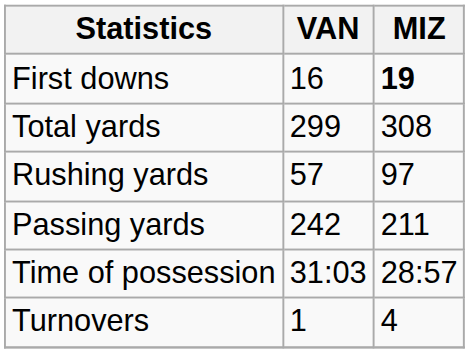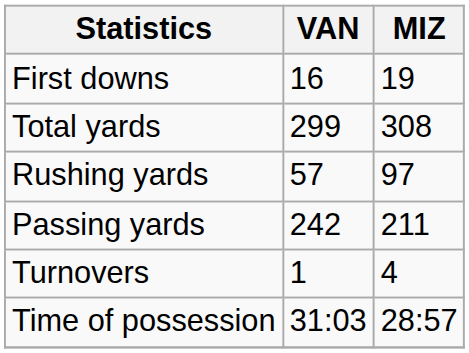(398, 78) bold -> (398, 78) normal
rows swapped: (81, 321) <-> (144, 273)
